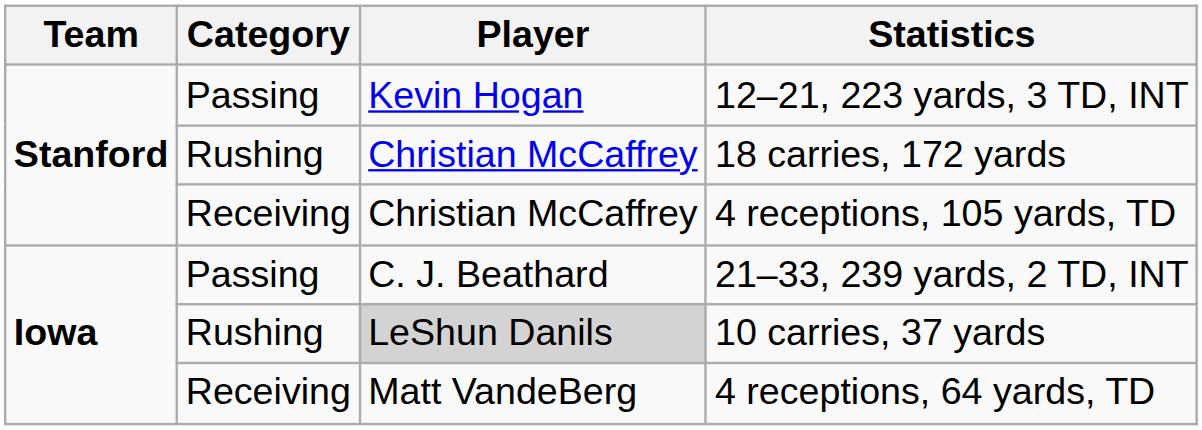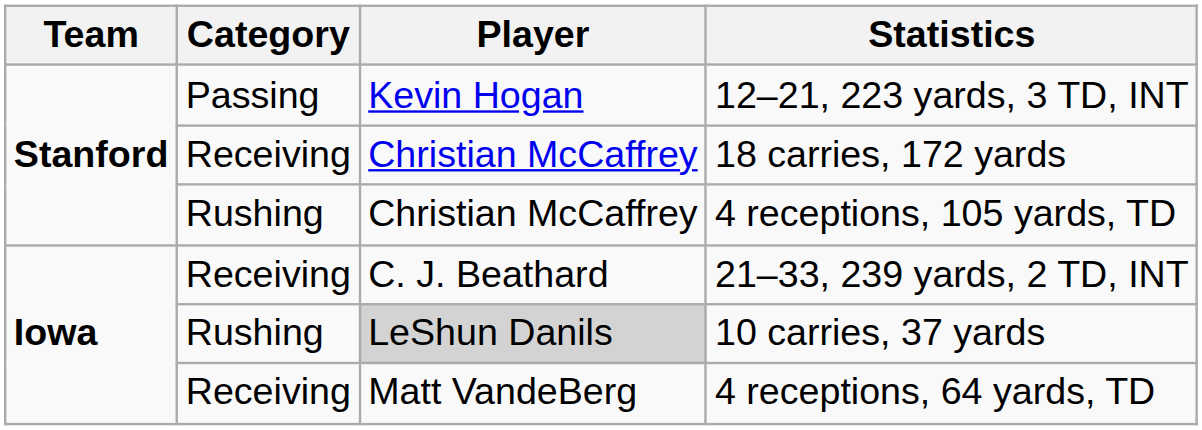(255, 154) Rushing -> (268, 154) Receiving
(268, 213) Receiving -> (255, 213) Rushing
(253, 273) Passing -> (268, 273) Receiving
